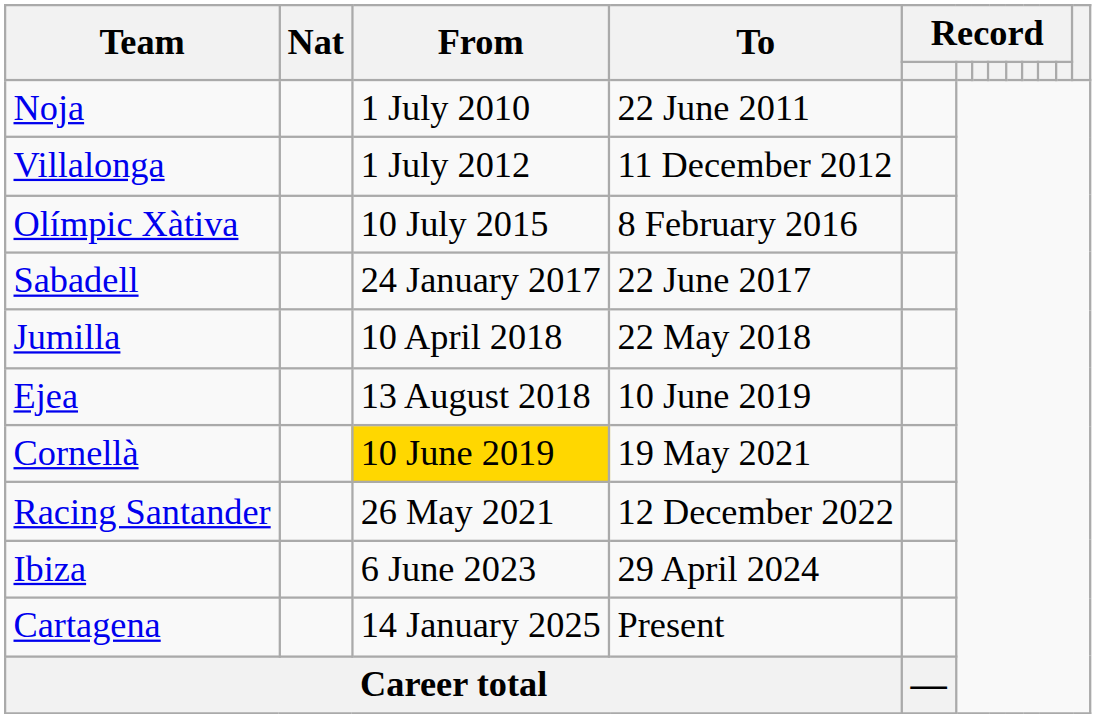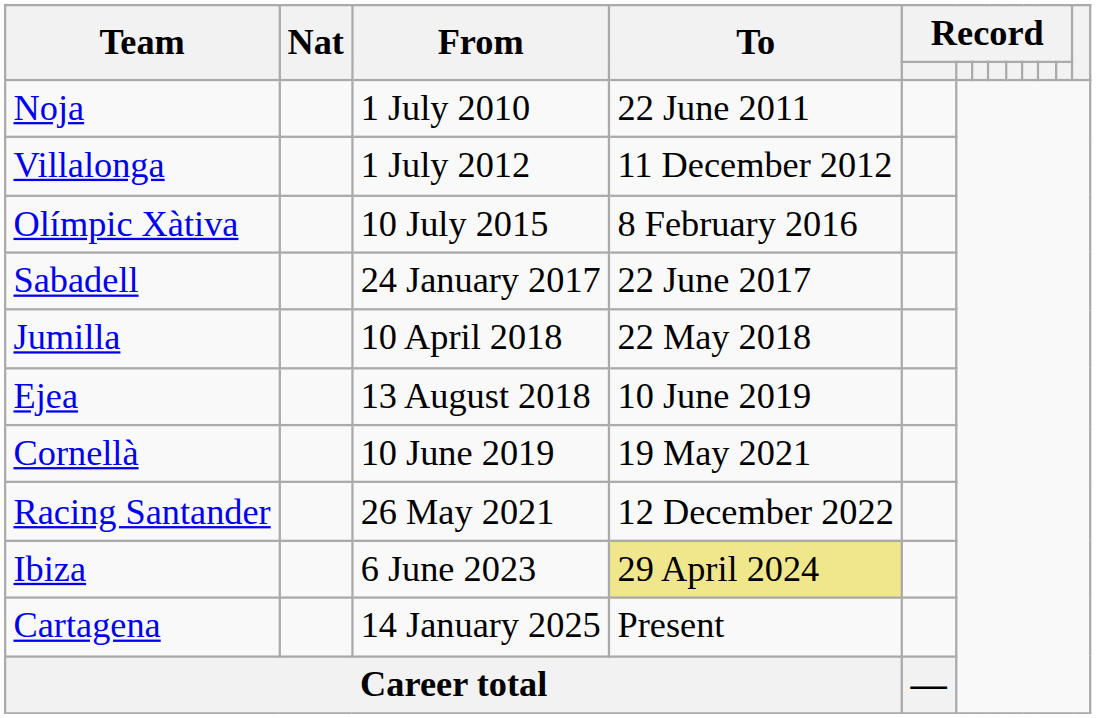(458, 453) gold background -> (458, 453) no background
(718, 568) no background -> (718, 568) khaki background
